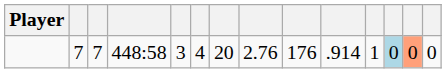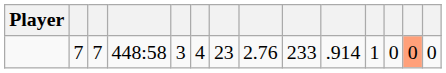(224, 51) 20 -> (224, 51) 23
(302, 51) 176 -> (302, 51) 233
(394, 51) lightblue background -> (394, 51) no background
